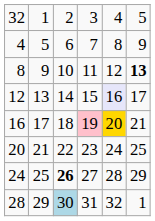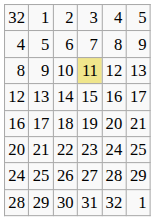(90, 70) no background -> (90, 70) khaki background
(138, 70) bold -> (138, 70) normal
(114, 96) lavender background -> (114, 96) no background
(90, 123) pink background -> (90, 123) no background
(114, 123) gold background -> (114, 123) no background
(65, 176) bold -> (65, 176) normal
(65, 202) lightblue background -> (65, 202) no background
